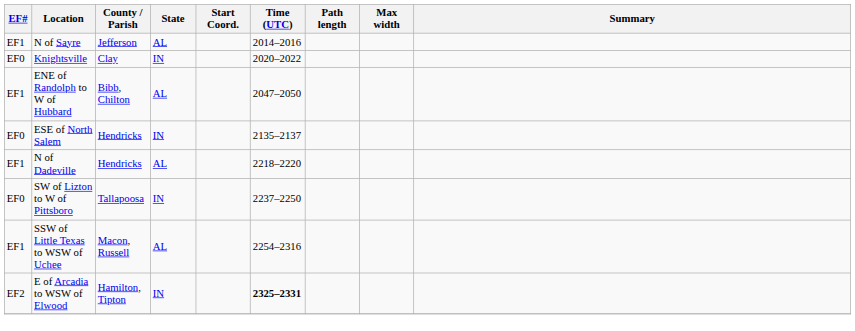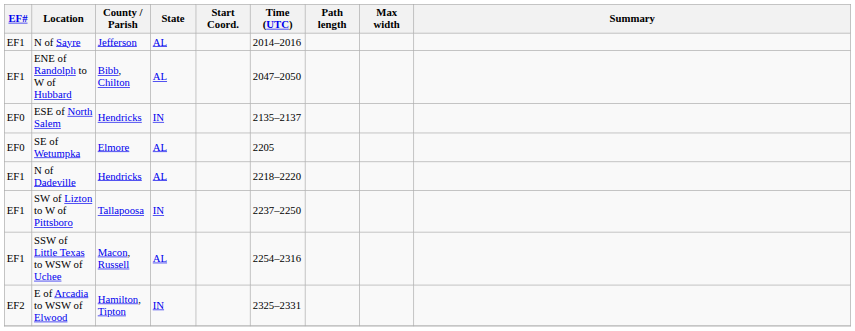- row: (61, 59)
+ row: (57, 147)
(16, 199) EF0 -> (16, 211) EF1
(277, 293) bold -> (277, 305) normal
